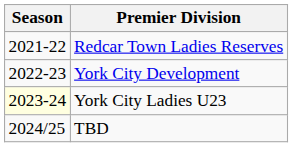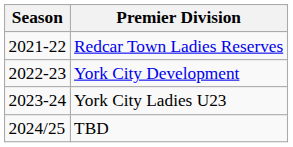(37, 100) lightyellow background -> (37, 100) no background
